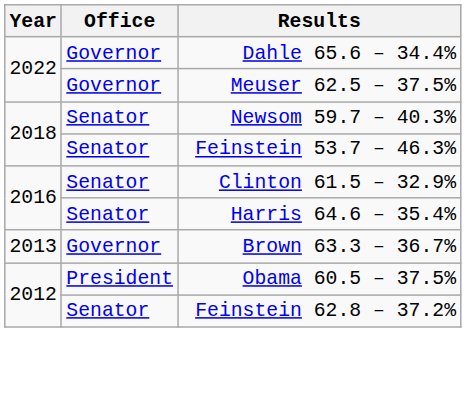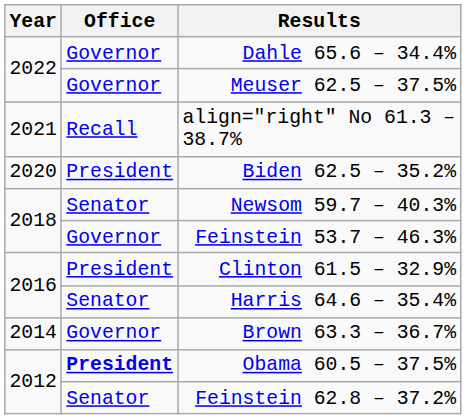+ row: (319, 129)
+ row: (349, 172)
(108, 150) Senator -> (114, 237) Governor
(108, 182) Senator -> (120, 269) President
(33, 246) 2013 -> (33, 334) 2014
(120, 279) normal -> (120, 366) bold
